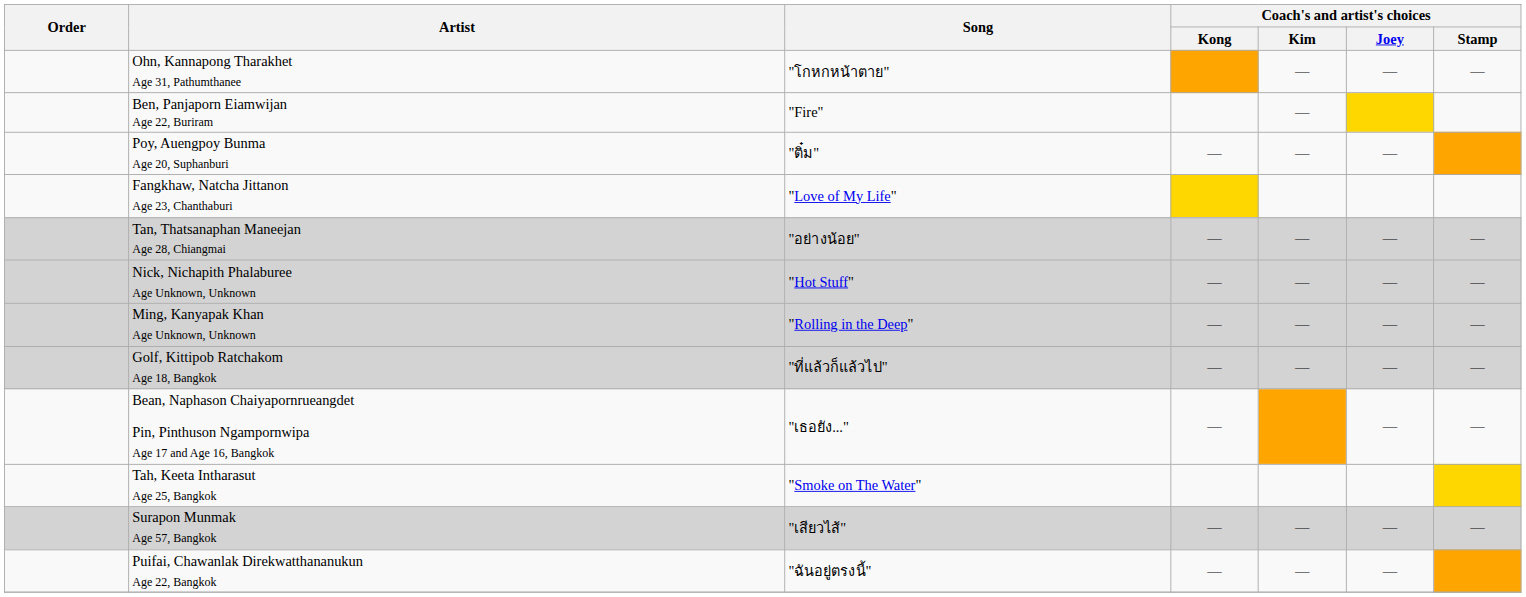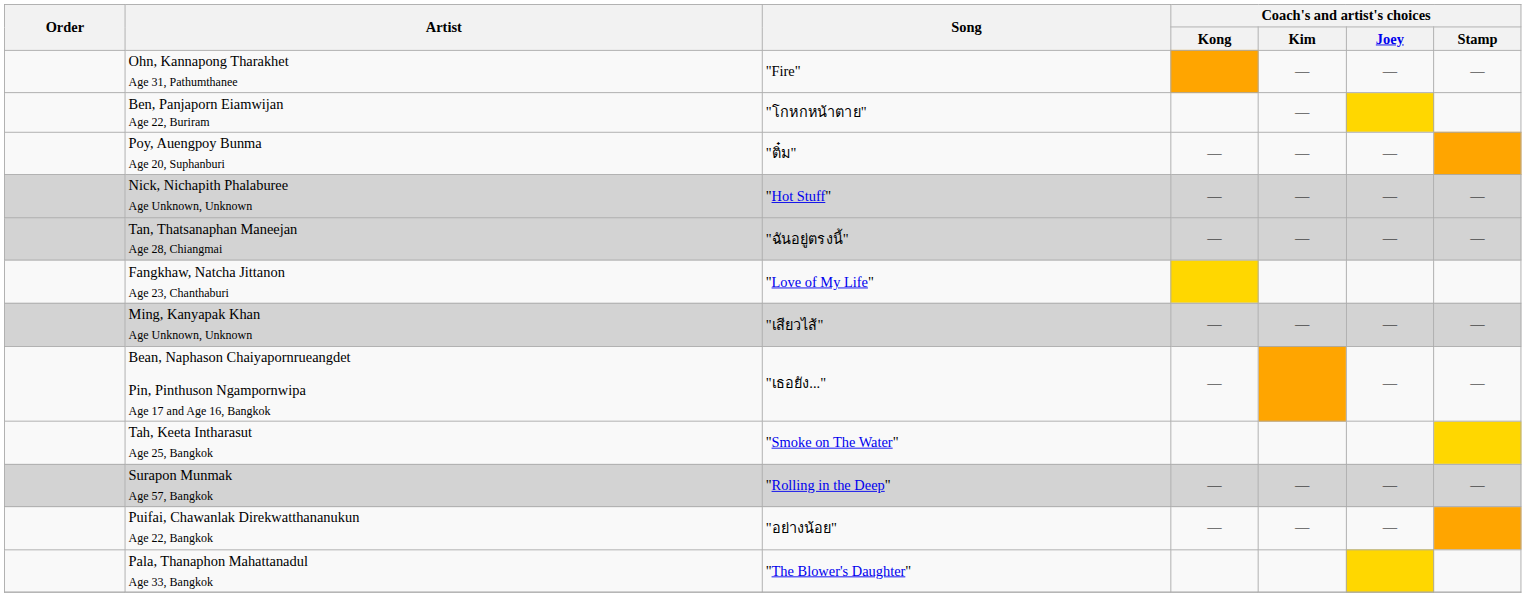(839, 72) "โกหกหน้าตาย" -> (783, 71) "Fire"
(806, 112) "Fire" -> (816, 112) "โกหกหน้าตาย"
rows swapped: (210, 196) <-> (212, 281)
(824, 239) "อย่างน้อย" -> (807, 239) "ฉันอยู่ตรงนี้"
(851, 324) "Rolling in the Deep" -> (795, 325) "เสียวไส้"
- row: (208, 367)
(817, 528) "เสียวไส้" -> (828, 485) "Rolling in the Deep"
(830, 571) "ฉันอยู่ตรงนี้" -> (801, 528) "อย่างน้อย"
+ row: (218, 571)
